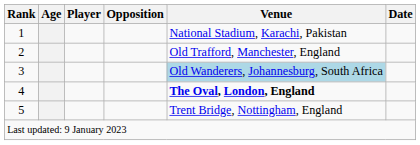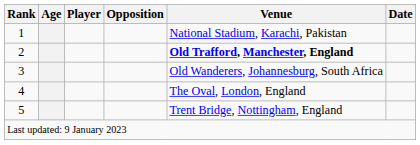(255, 52) normal -> (261, 52) bold
(276, 71) lightblue background -> (276, 71) no background
(242, 91) bold -> (238, 91) normal
